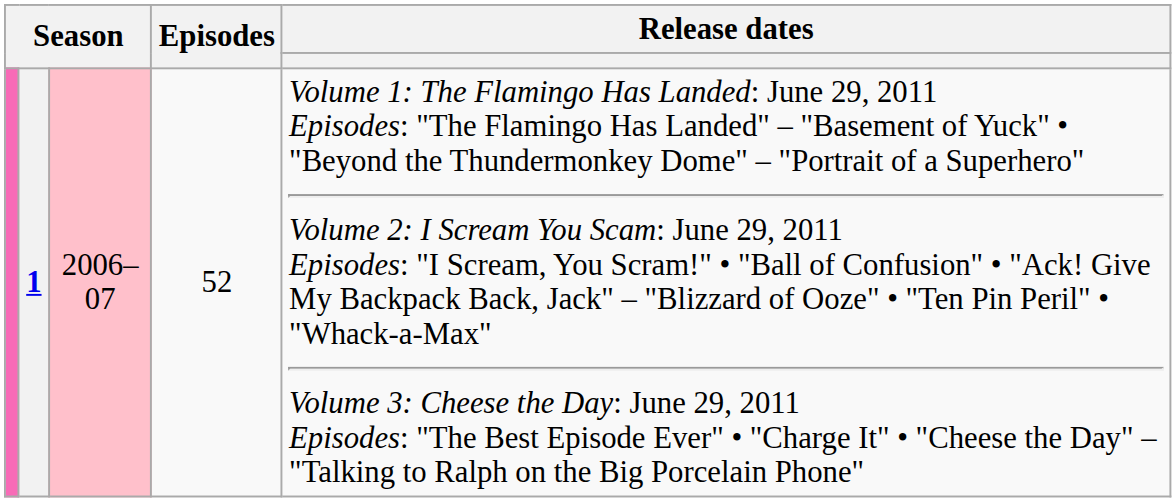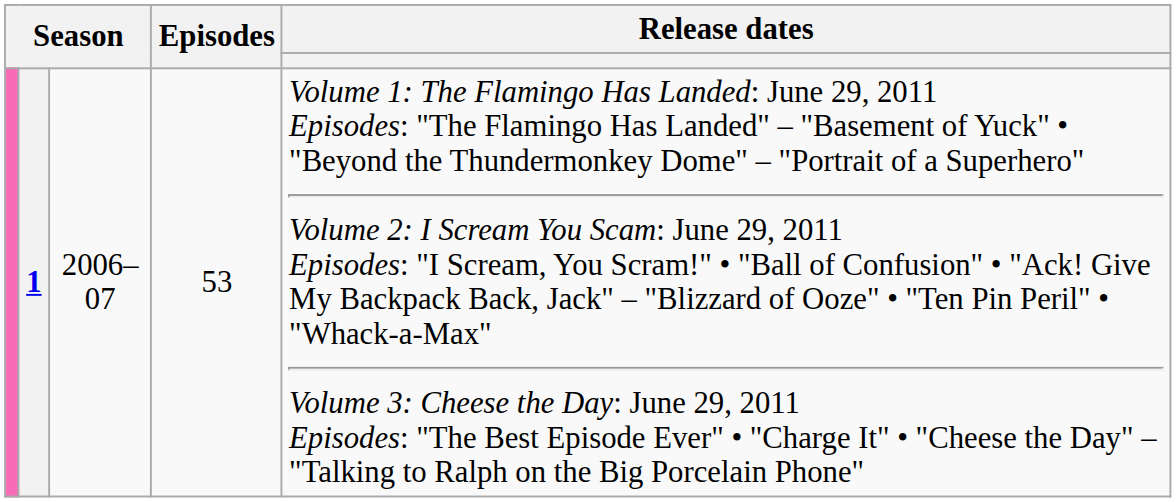(100, 281) pink background -> (100, 281) no background
(217, 281) 52 -> (217, 281) 53
